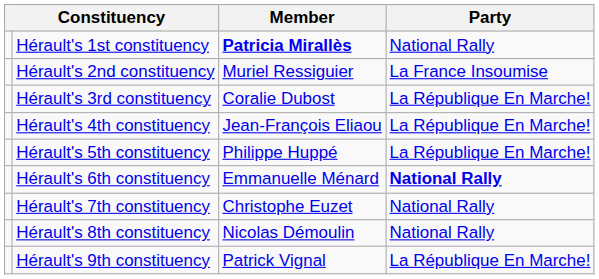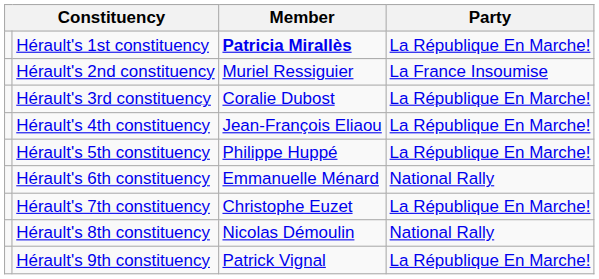(442, 44) National Rally -> (490, 44) La République En Marche!
(446, 179) bold -> (442, 179) normal
(442, 206) National Rally -> (490, 206) La République En Marche!
